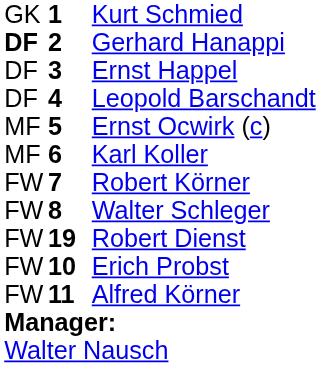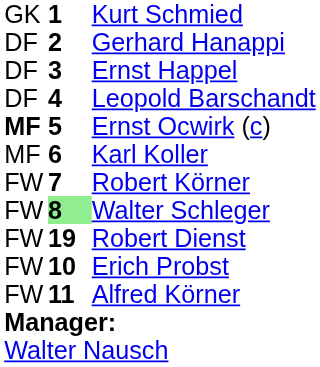(21, 42) bold -> (21, 42) normal
(22, 126) normal -> (22, 126) bold
(55, 210) no background -> (55, 210) lightgreen background
